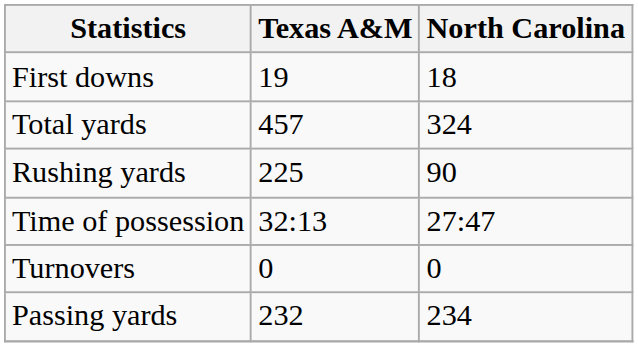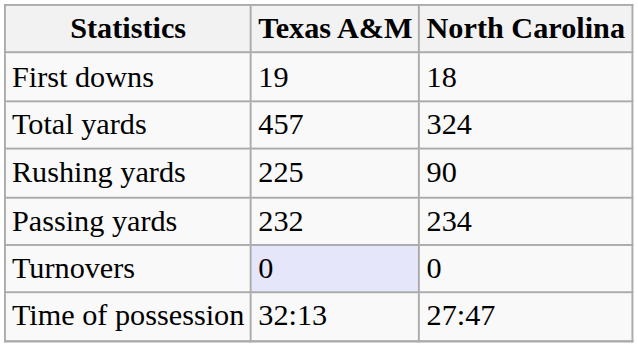rows swapped: (95, 316) <-> (128, 220)
(266, 268) no background -> (266, 268) lavender background
